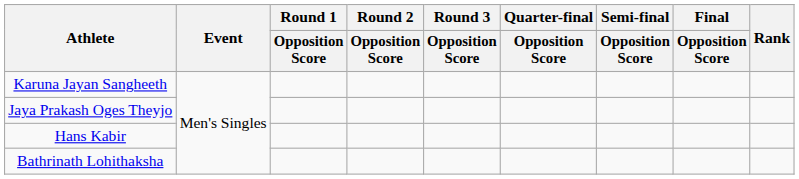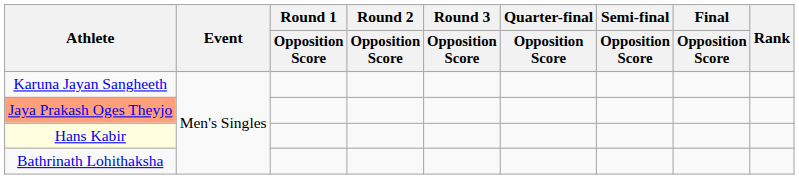(90, 110) no background -> (90, 110) lightsalmon background
(90, 136) no background -> (90, 136) lightyellow background
